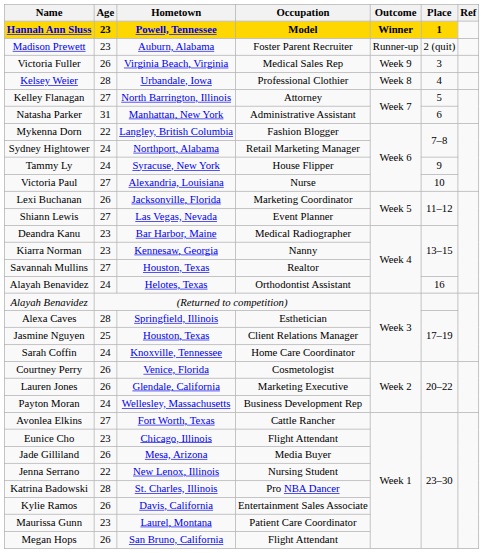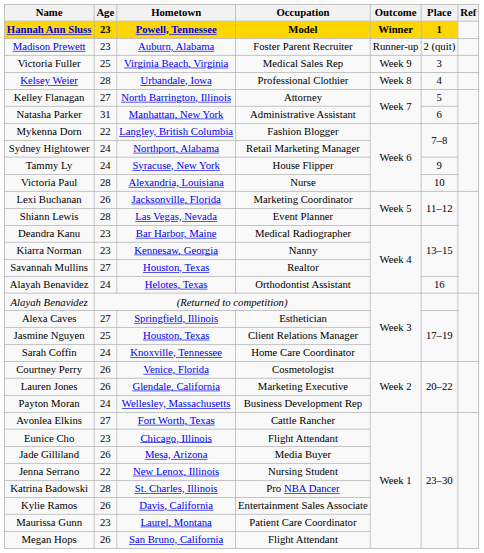(105, 64) 26 -> (105, 64) 25
(105, 183) 27 -> (105, 183) 28
(105, 217) 27 -> (105, 217) 28
(105, 319) 28 -> (105, 319) 27
